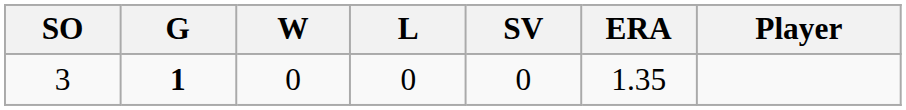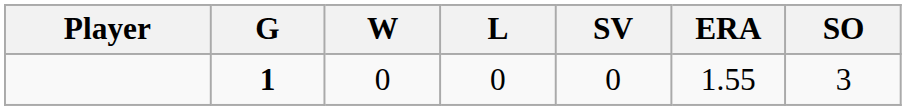columns swapped: (799, 29) <-> (63, 29)
(639, 79) 1.35 -> (728, 79) 1.55
